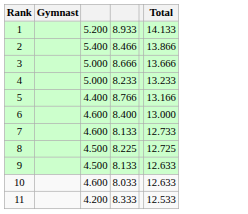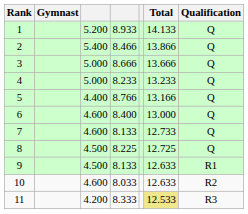+ column: (211, 13)
(161, 200) no background -> (161, 200) khaki background
